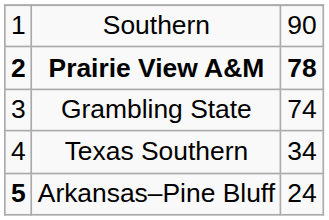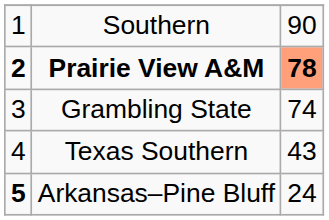(302, 67) no background -> (302, 67) lightsalmon background
(302, 151) 34 -> (302, 151) 43
